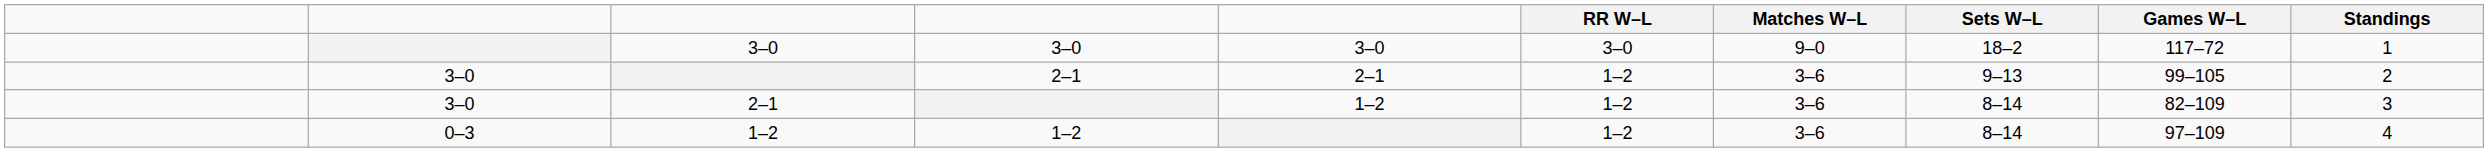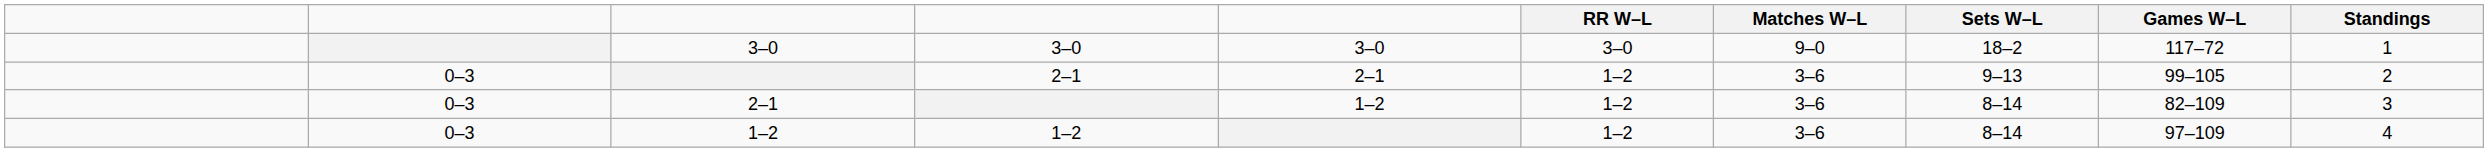(460, 76) 3–0 -> (460, 76) 0–3
(460, 105) 3–0 -> (460, 105) 0–3
